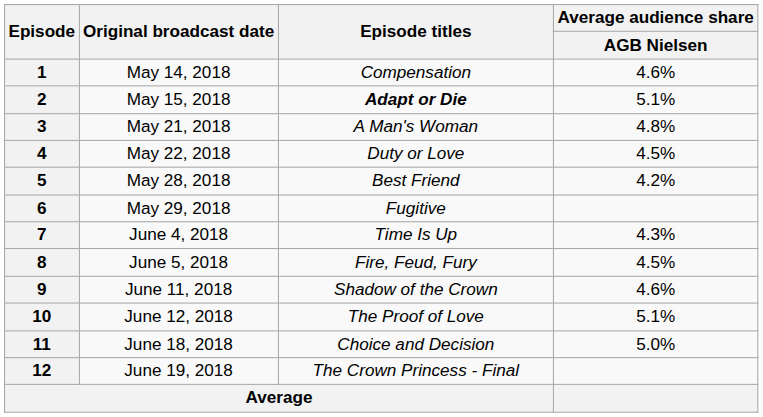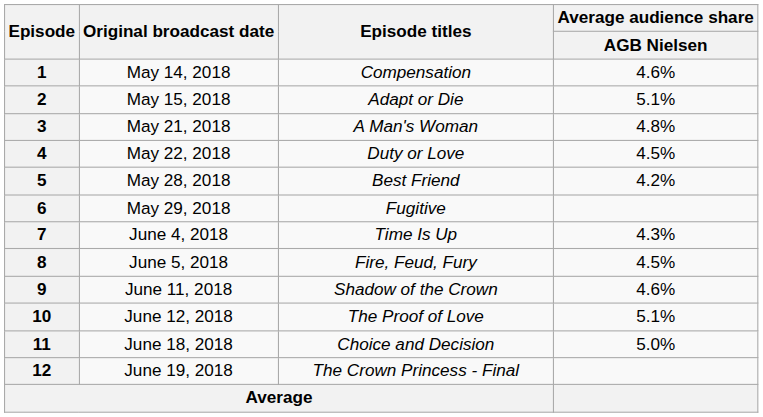(416, 99) bold -> (416, 99) normal
